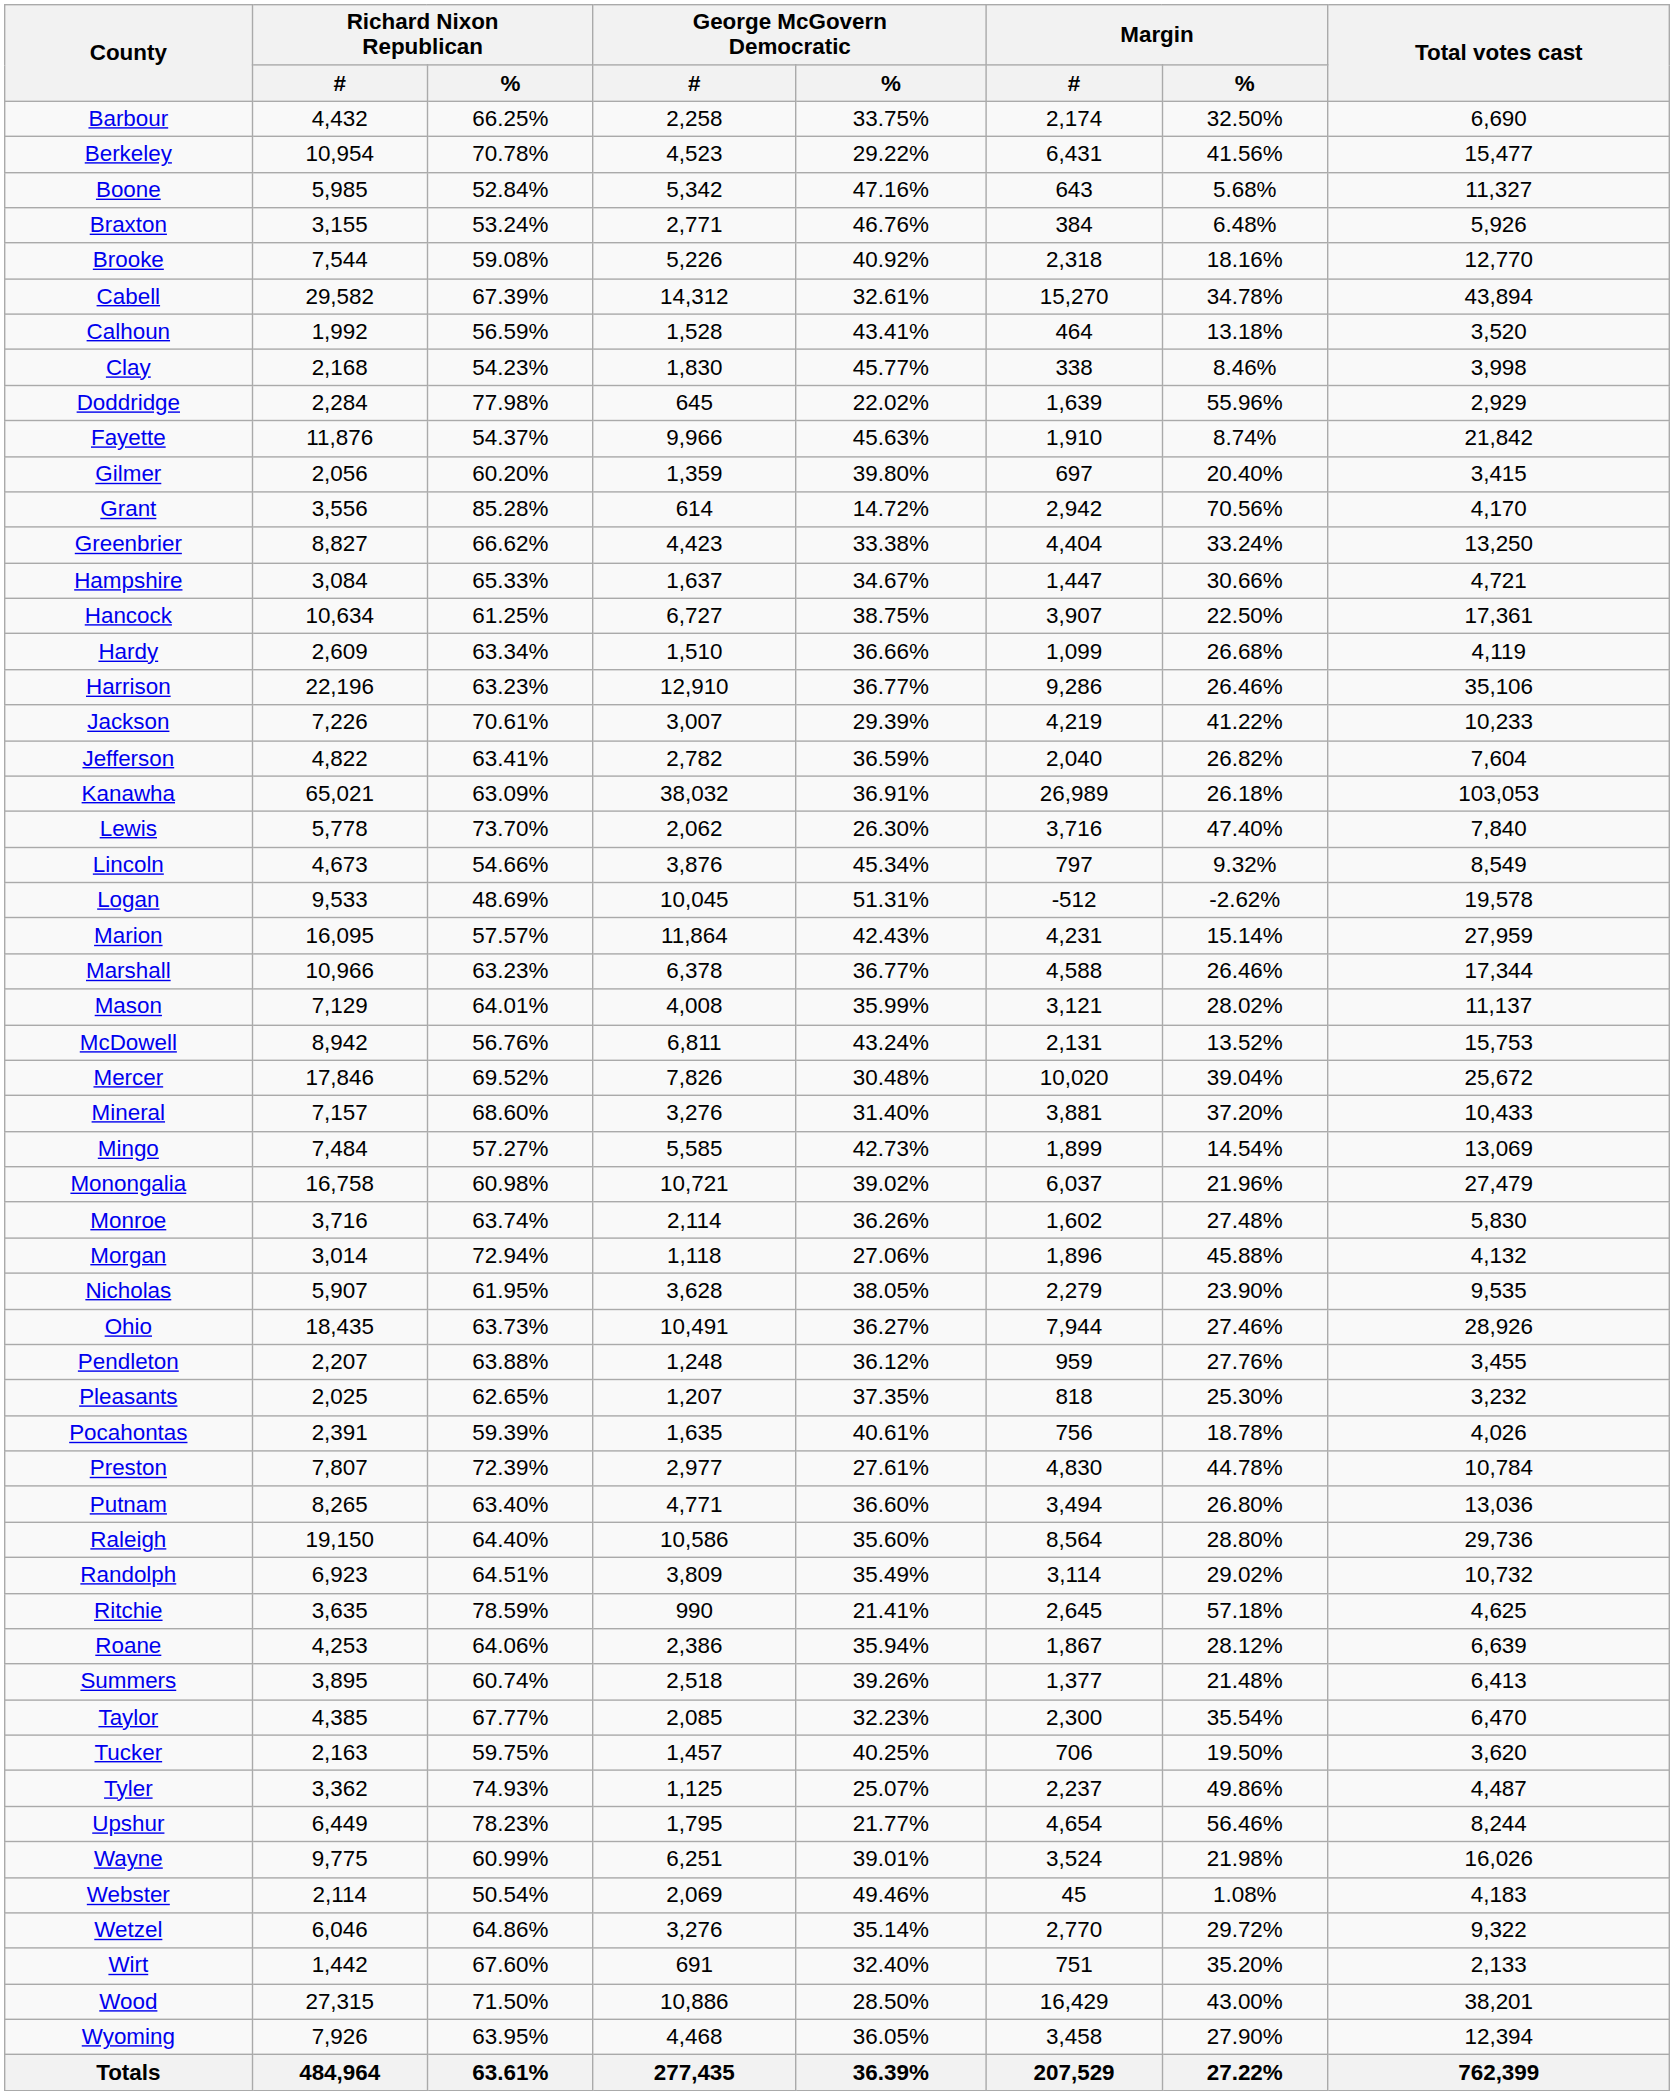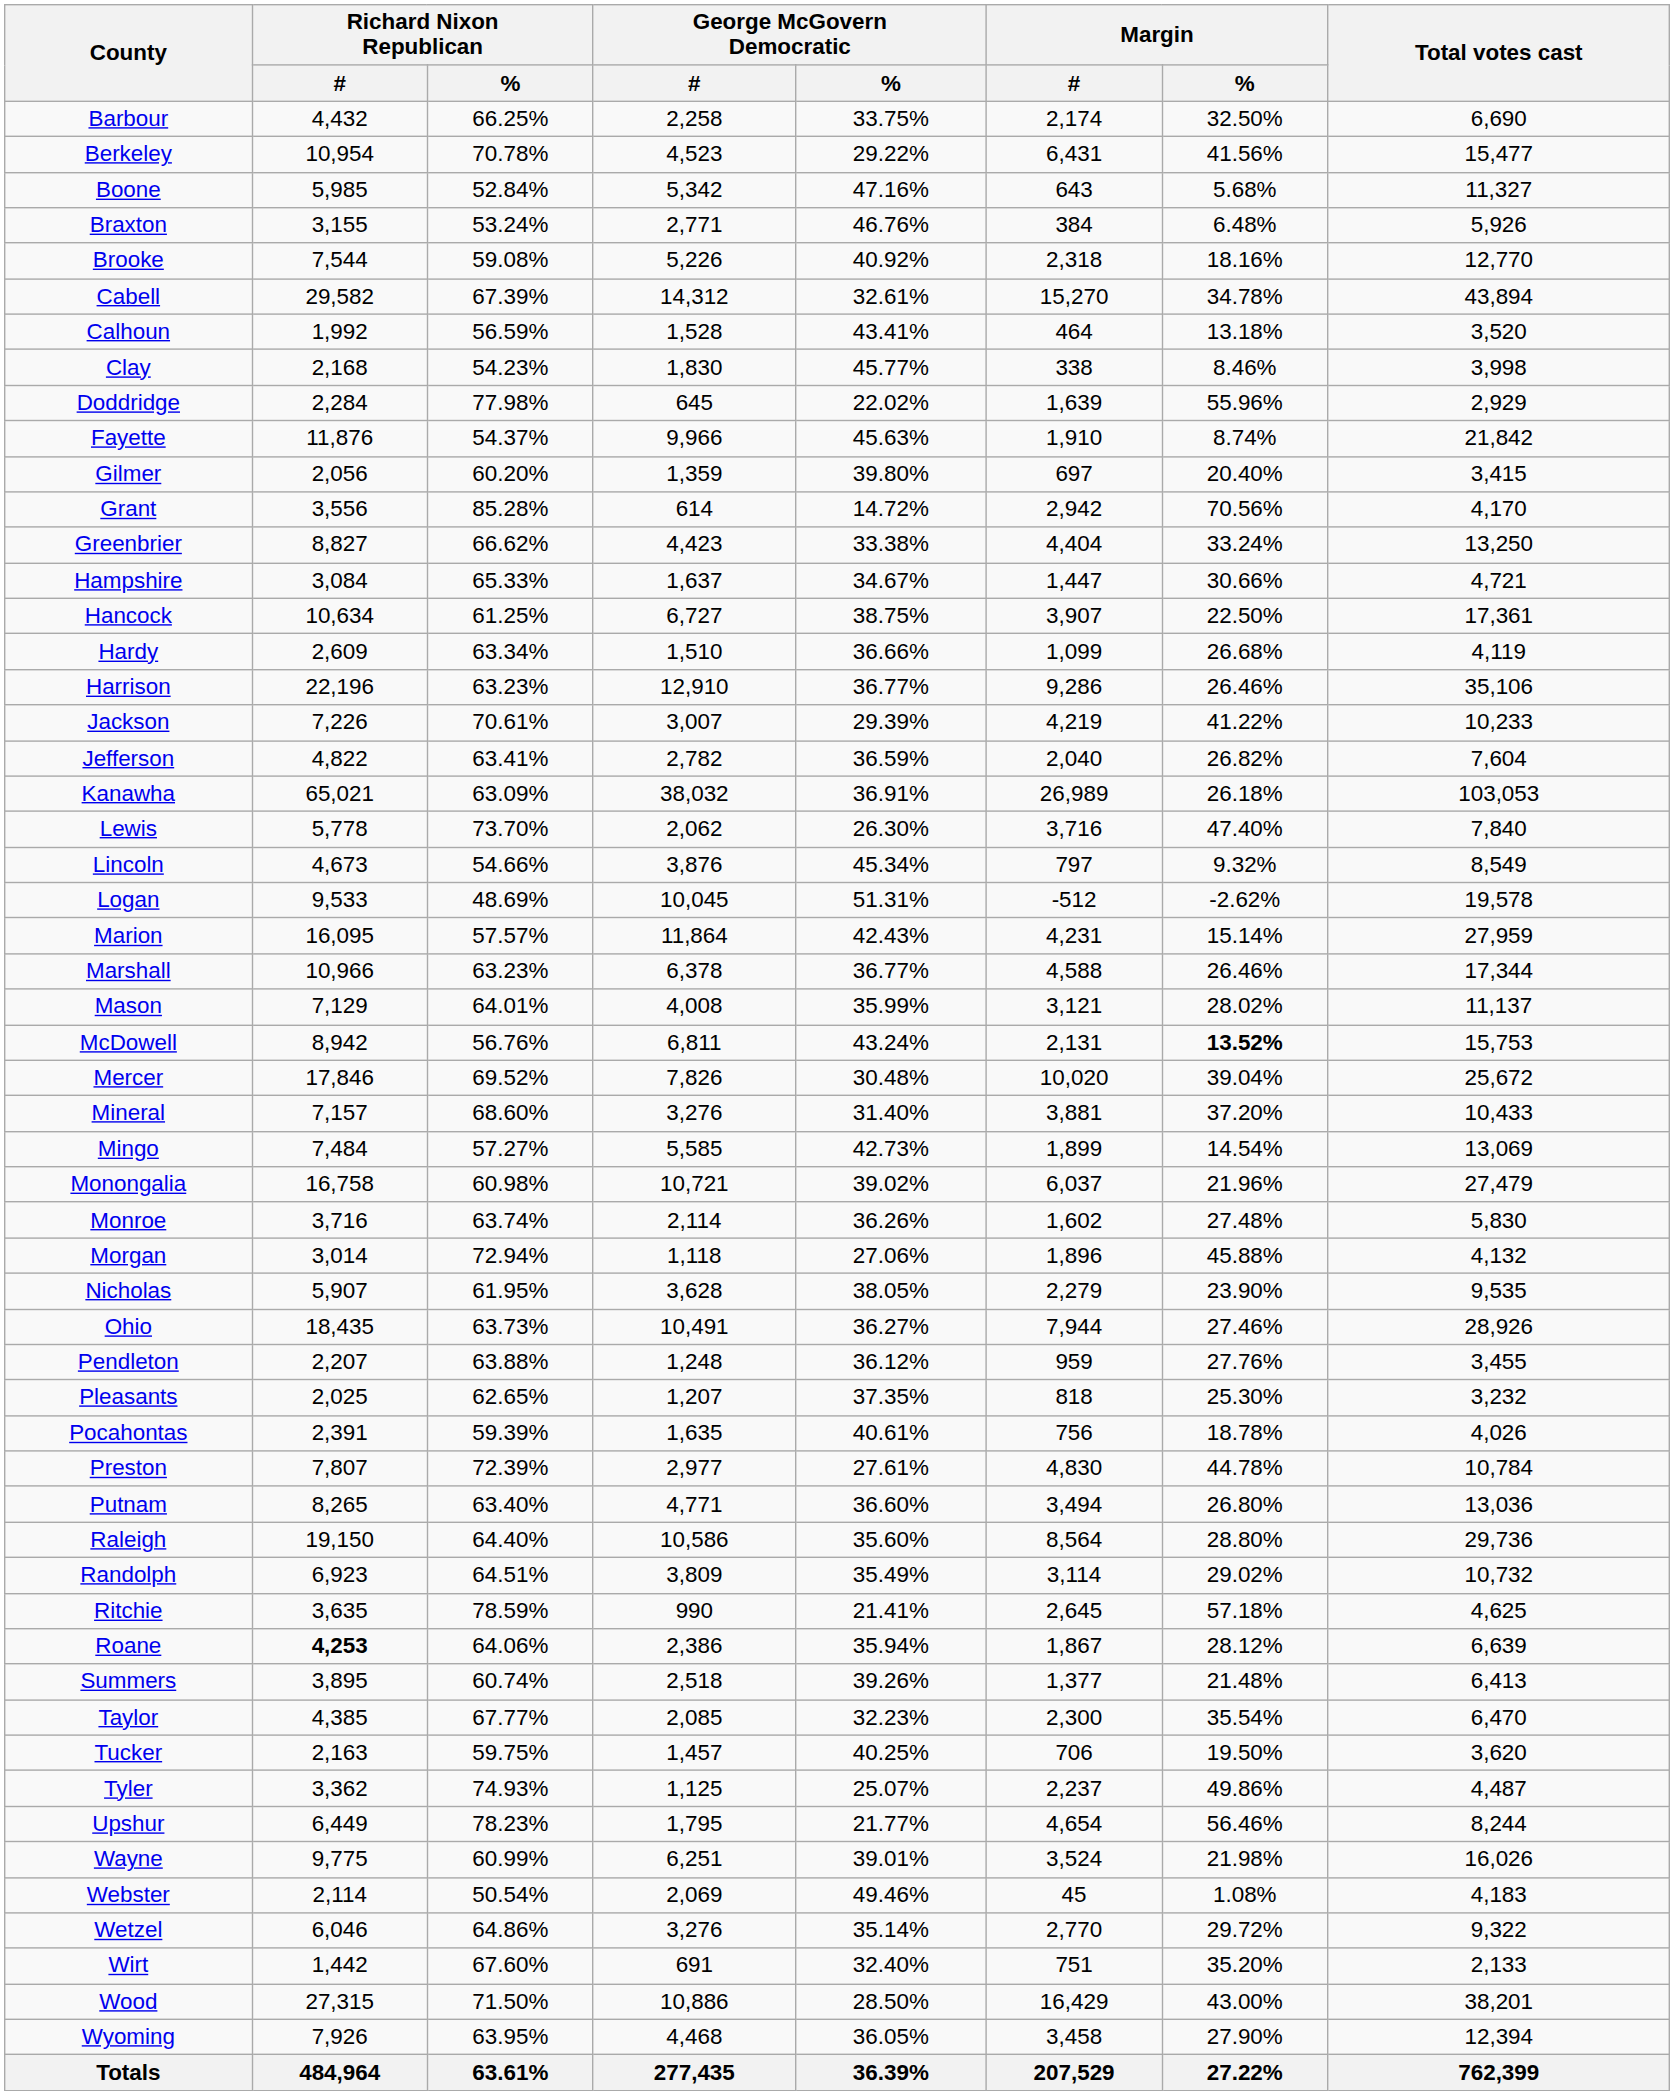(1245, 1042) normal -> (1245, 1042) bold
(340, 1646) normal -> (340, 1646) bold
